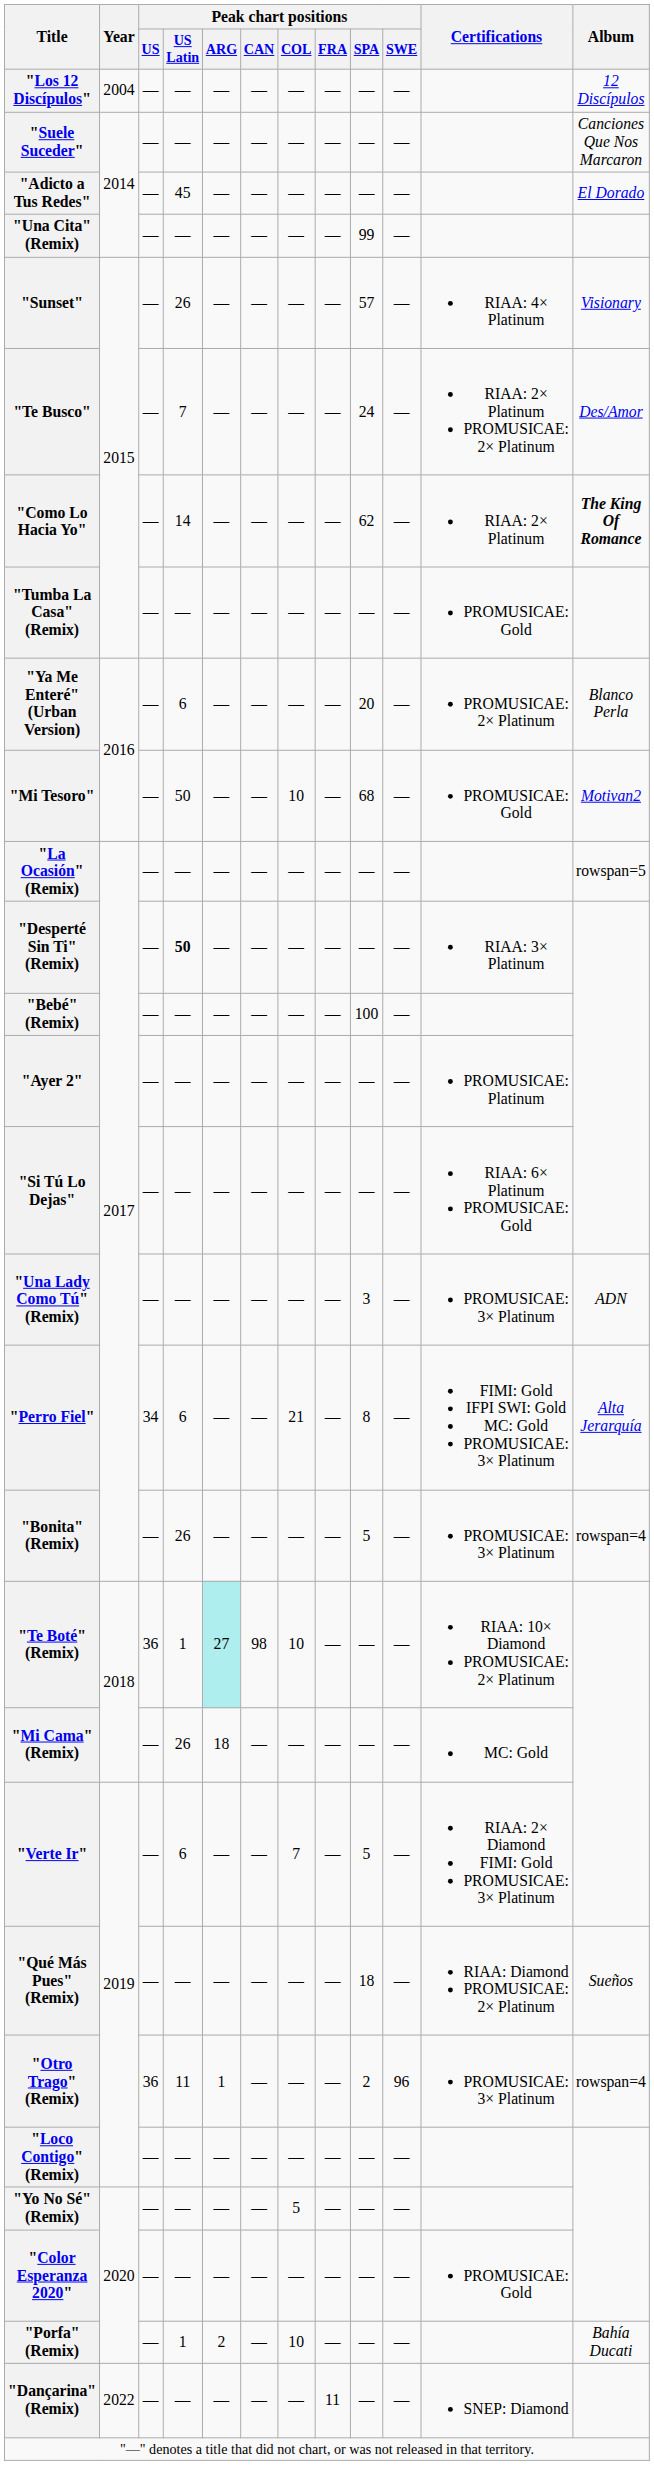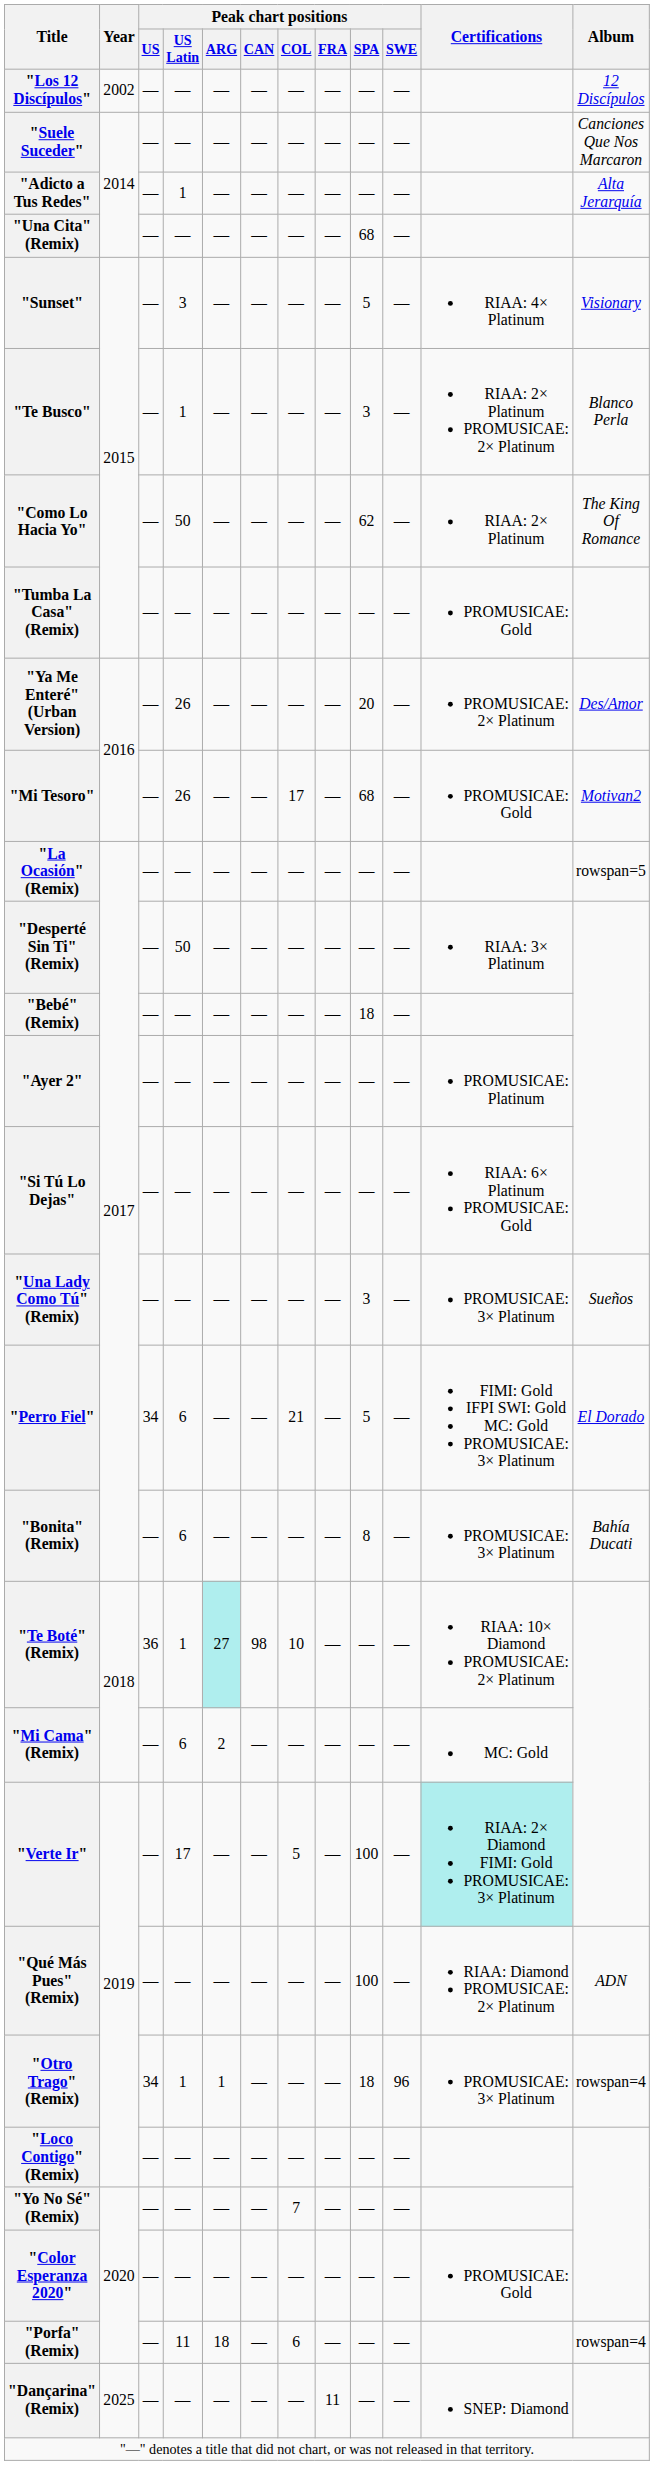(119, 90) 2004 -> (119, 90) 2002
(183, 193) 45 -> (183, 193) 1
(611, 193) El Dorado -> (611, 193) Alta Jerarquía
(366, 235) 99 -> (366, 235) 68
(183, 302) 26 -> (183, 302) 3
(366, 302) 57 -> (366, 302) 5
(183, 411) 7 -> (183, 411) 1
(366, 411) 24 -> (366, 411) 3
(611, 411) Des/Amor -> (611, 411) Blanco Perla
(183, 521) 14 -> (183, 521) 50
(611, 521) bold -> (611, 521) normal
(183, 704) 6 -> (183, 704) 26
(611, 704) Blanco Perla -> (611, 704) Des/Amor
(183, 795) 50 -> (183, 795) 26
(296, 795) 10 -> (296, 795) 17
(183, 947) bold -> (183, 947) normal
(366, 1014) 100 -> (366, 1014) 18
(611, 1299) ADN -> (611, 1299) Sueños
(366, 1417) 8 -> (366, 1417) 5
(611, 1417) Alta Jerarquía -> (611, 1417) El Dorado
(183, 1535) 26 -> (183, 1535) 6
(366, 1535) 5 -> (366, 1535) 8
(611, 1535) rowspan=4 -> (611, 1535) Bahía Ducati
(183, 1744) 26 -> (183, 1744) 6
(221, 1744) 18 -> (221, 1744) 2
(183, 1854) 6 -> (183, 1854) 17
(296, 1854) 7 -> (296, 1854) 5
(366, 1854) 5 -> (366, 1854) 100
(497, 1863) no background -> (497, 1863) paleturquoise background
(366, 1980) 18 -> (366, 1980) 100
(611, 1980) Sueños -> (611, 1980) ADN
(151, 2081) 36 -> (151, 2081) 34
(183, 2081) 11 -> (183, 2081) 1
(366, 2081) 2 -> (366, 2081) 18
(296, 2208) 5 -> (296, 2208) 7
(183, 2342) 1 -> (183, 2342) 11
(221, 2342) 2 -> (221, 2342) 18
(296, 2342) 10 -> (296, 2342) 6
(611, 2342) Bahía Ducati -> (611, 2342) rowspan=4
(119, 2400) 2022 -> (119, 2400) 2025
